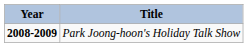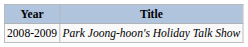(32, 33) bold -> (32, 33) normal
